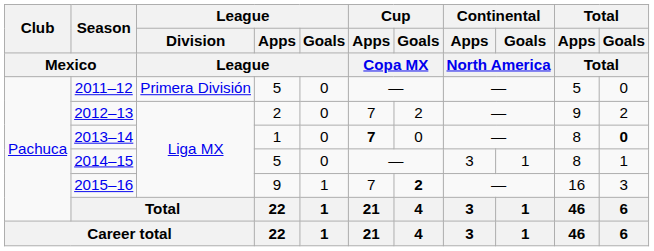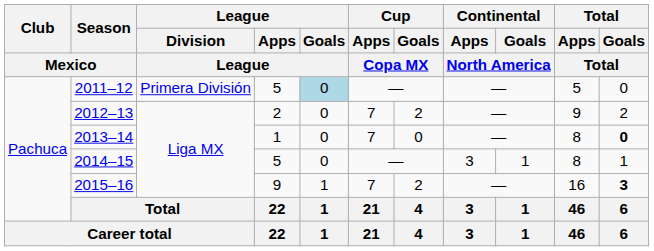(324, 88) no background -> (324, 88) lightblue background
(371, 137) bold -> (371, 137) normal
(418, 185) bold -> (418, 185) normal
(624, 185) normal -> (624, 185) bold
